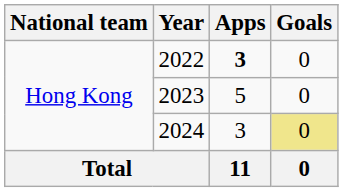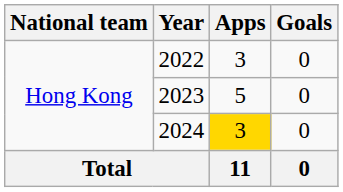(240, 58) bold -> (240, 58) normal
(240, 131) no background -> (240, 131) gold background
(304, 131) khaki background -> (304, 131) no background
